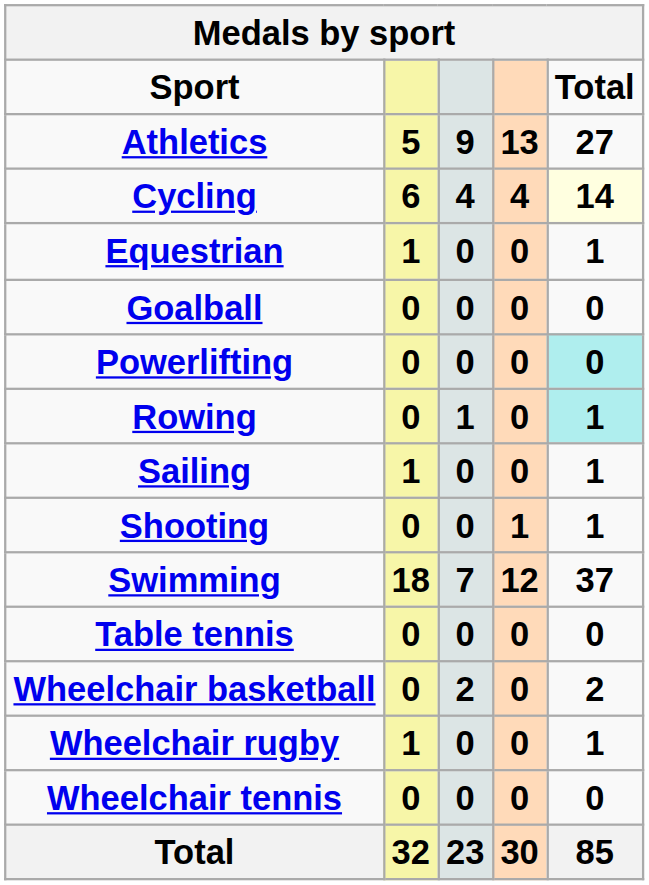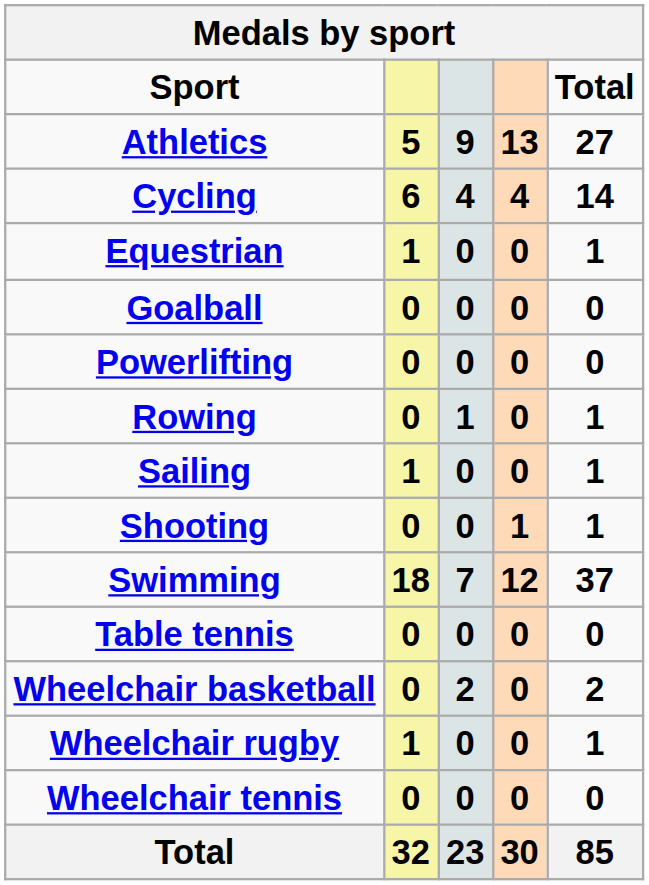(595, 197) lightyellow background -> (595, 197) no background
(595, 361) paleturquoise background -> (595, 361) no background
(595, 415) paleturquoise background -> (595, 415) no background
